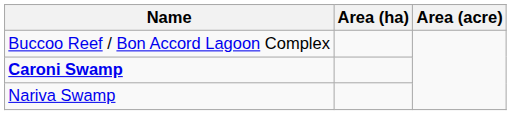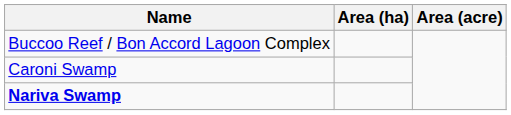(66, 69) bold -> (62, 69) normal
(62, 95) normal -> (65, 95) bold
